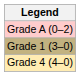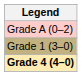(40, 63) normal -> (40, 63) bold
